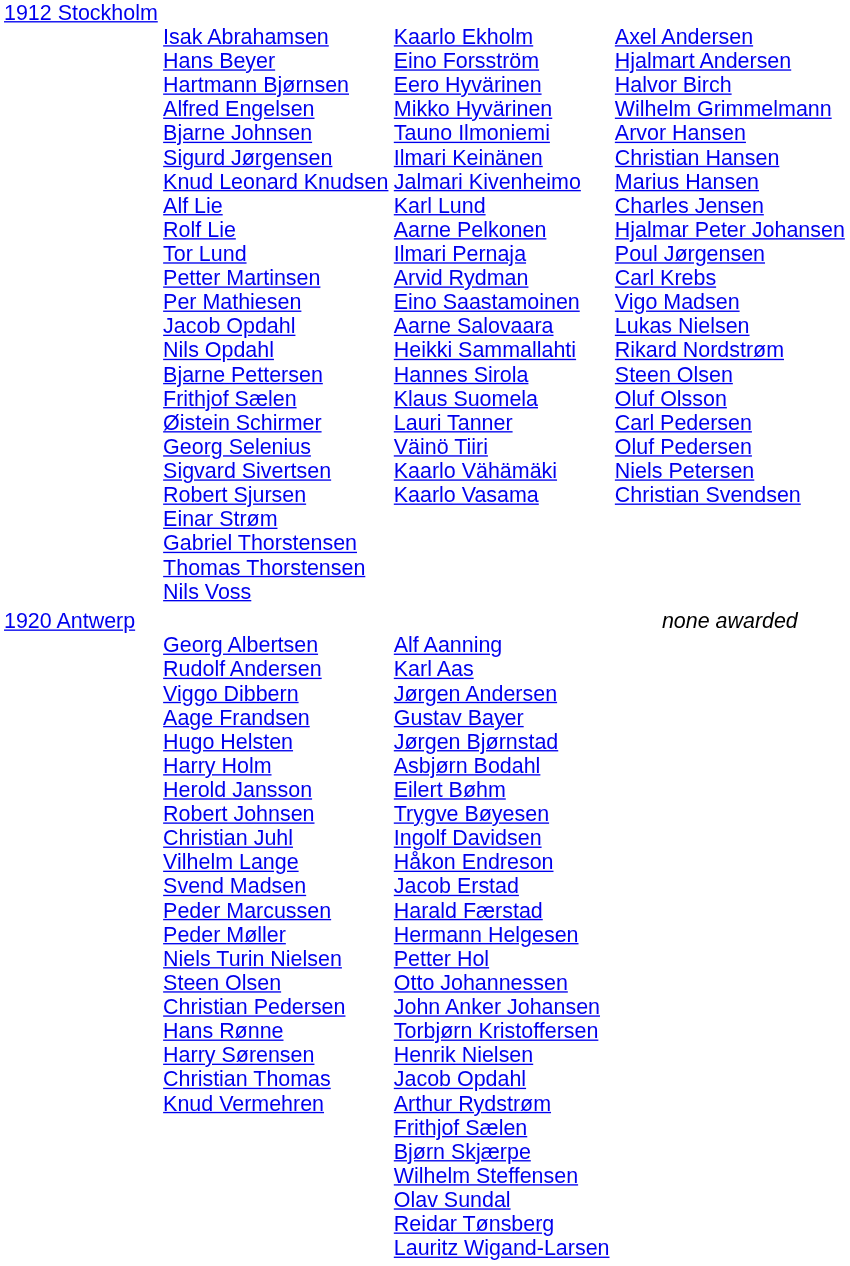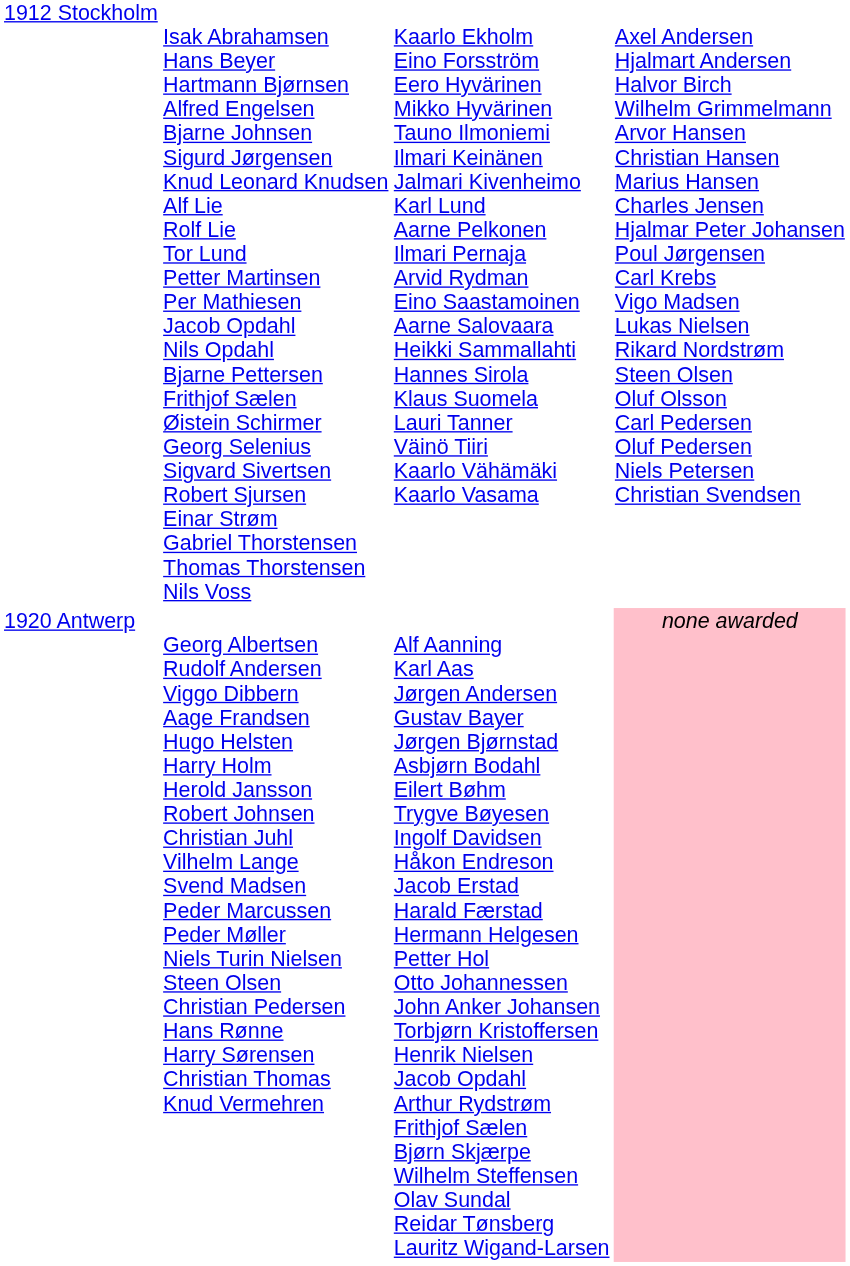(730, 621) no background -> (730, 621) pink background
